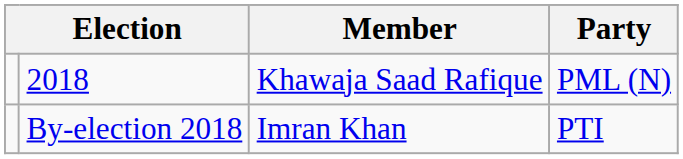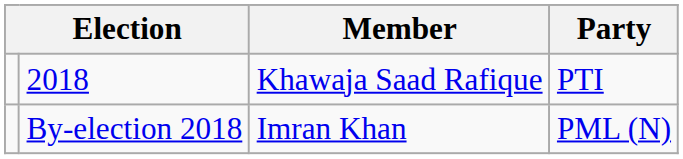(614, 78) PML (N) -> (580, 78) PTI
(580, 128) PTI -> (614, 128) PML (N)
